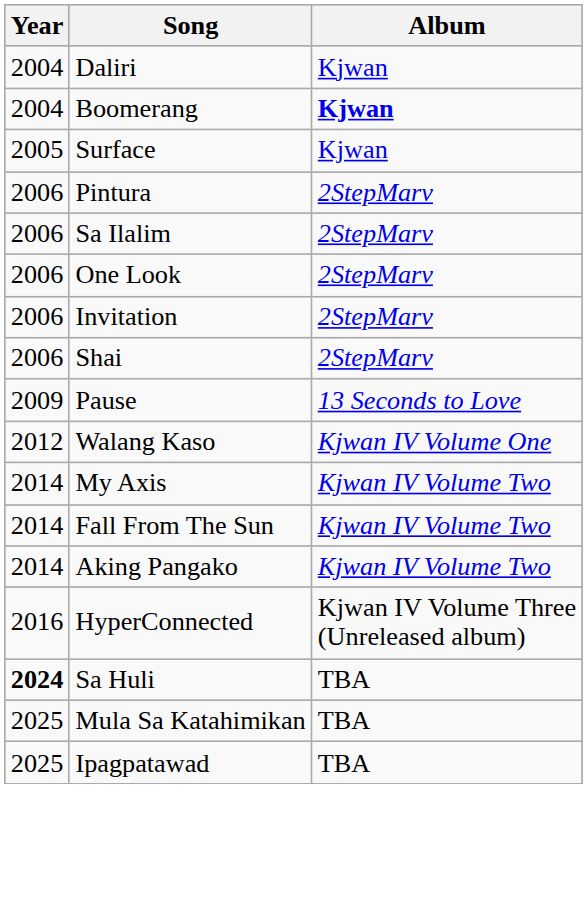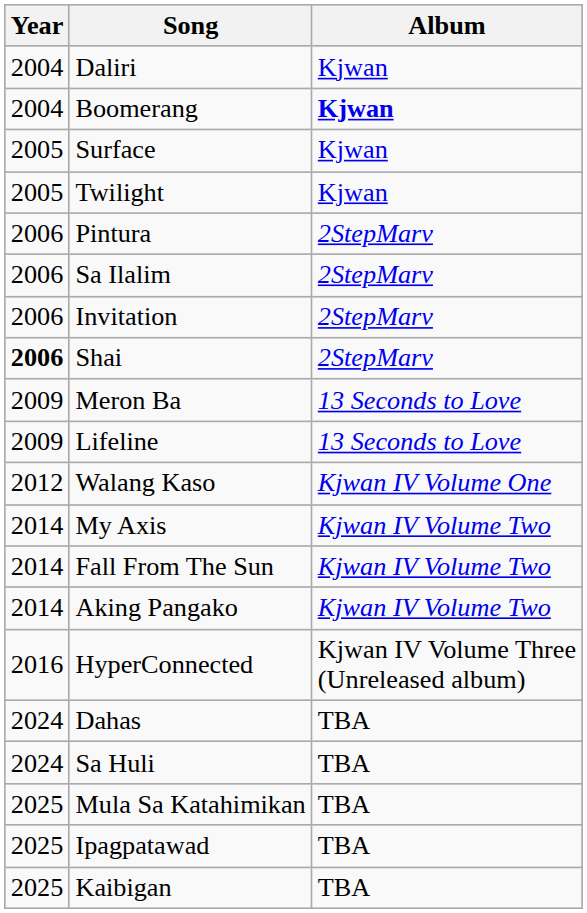+ row: (120, 191)
- row: (128, 274)
(37, 358) normal -> (37, 358) bold
- row: (106, 399)
+ row: (128, 399)
+ row: (117, 441)
+ row: (108, 720)
(37, 679) bold -> (37, 762) normal
+ row: (124, 887)
